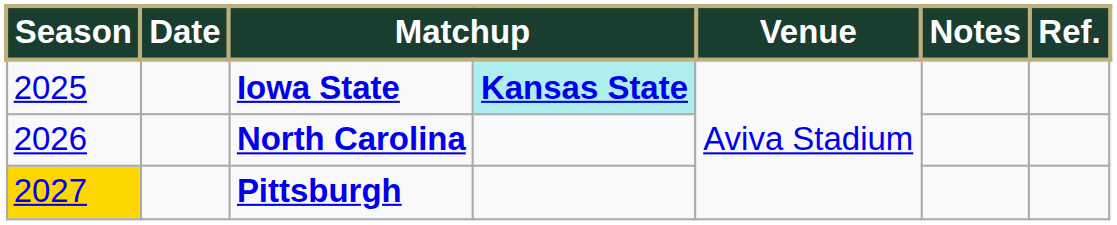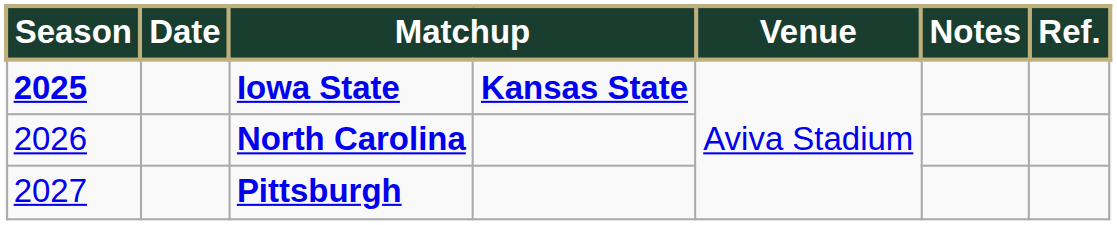(50, 87) normal -> (50, 87) bold
(585, 87) paleturquoise background -> (585, 87) no background
(50, 191) gold background -> (50, 191) no background
